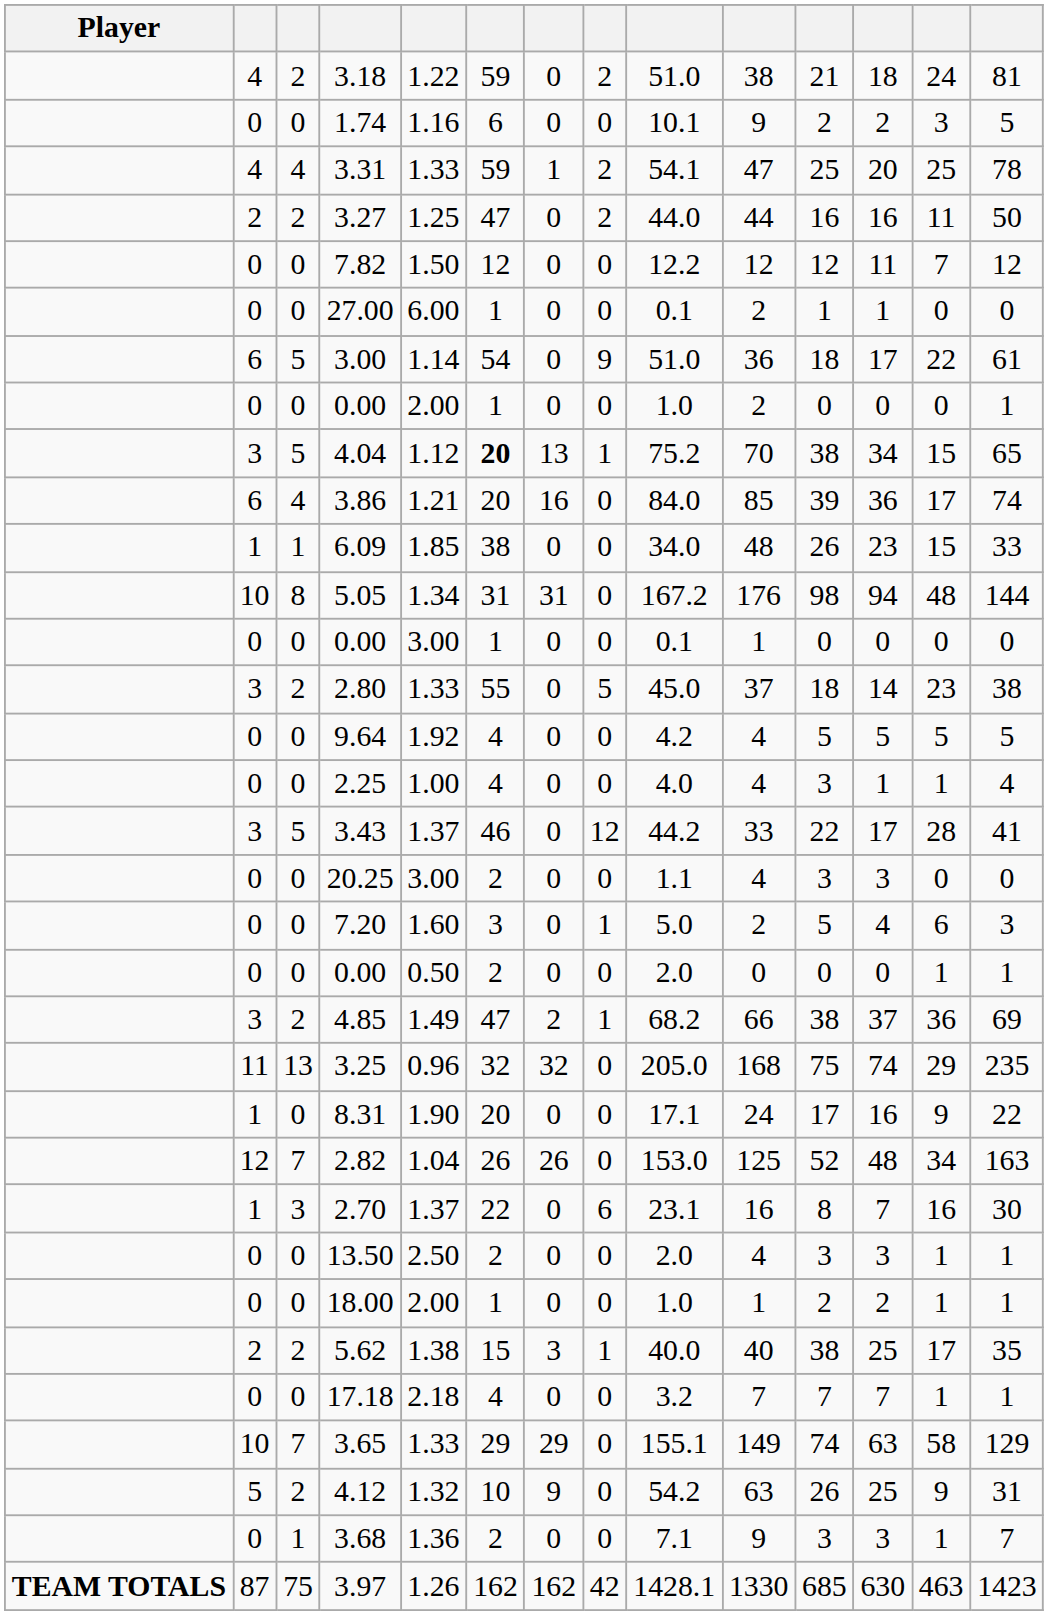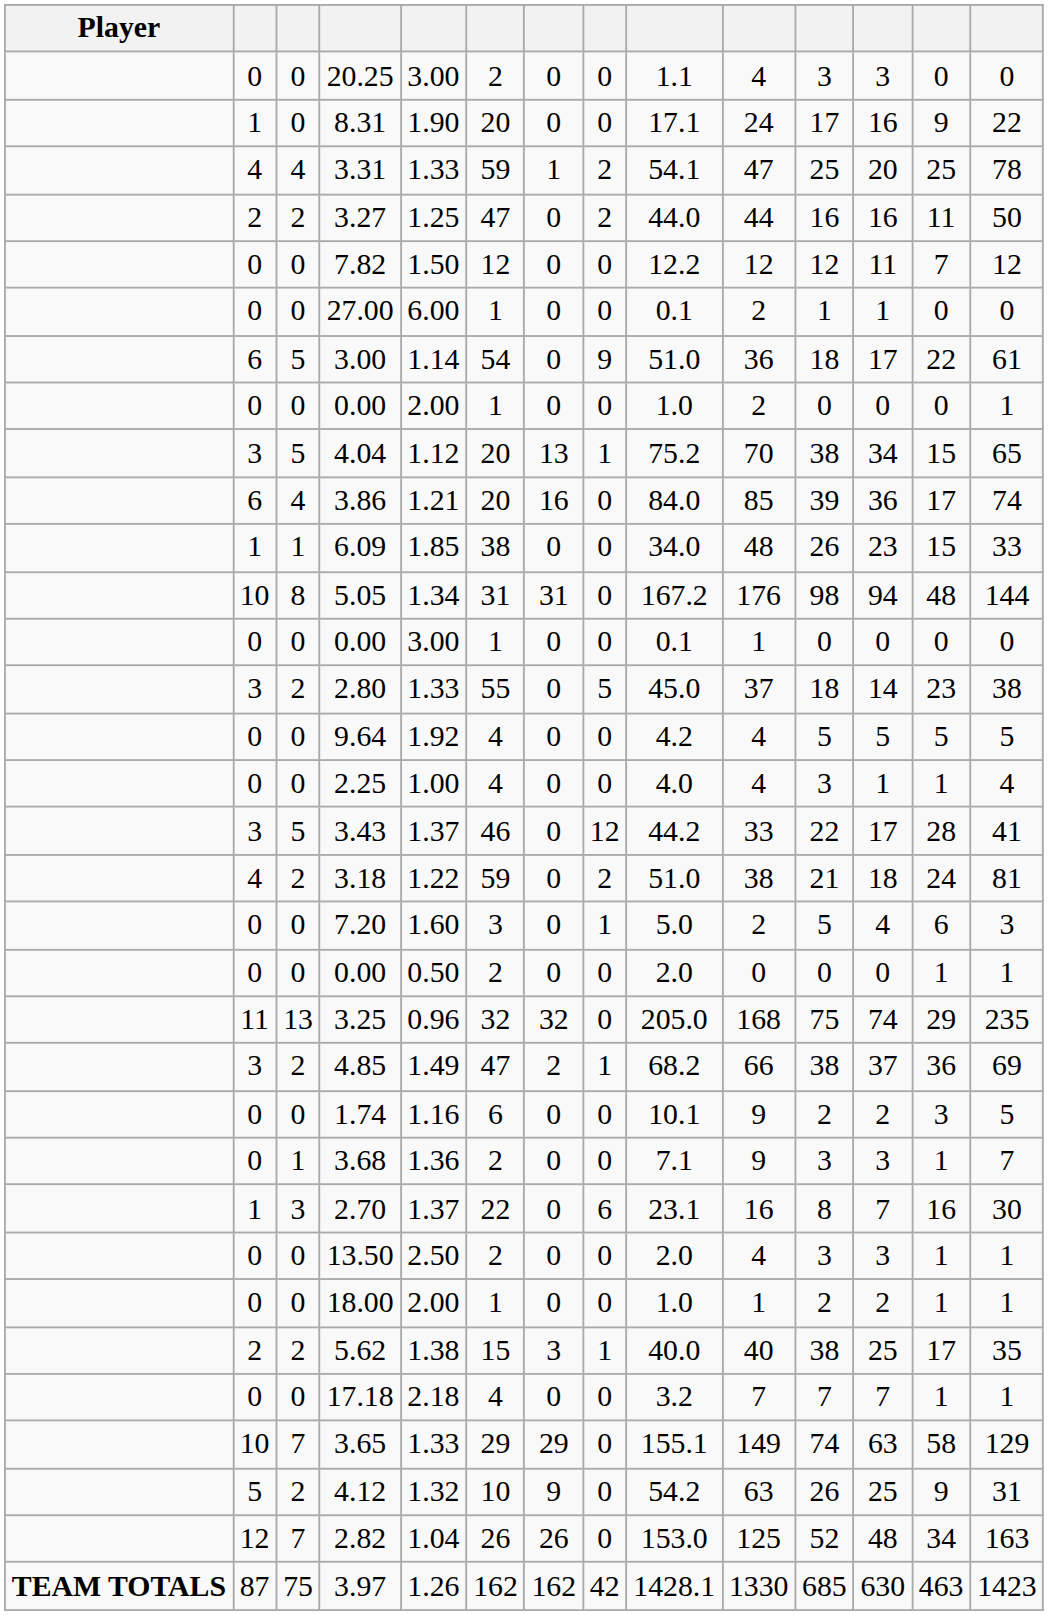rows swapped: (255, 75) <-> (255, 877)
rows swapped: (255, 122) <-> (255, 1113)
(495, 452) bold -> (495, 452) normal
rows swapped: (255, 1019) <-> (255, 1066)
rows swapped: (255, 1538) <-> (255, 1160)
